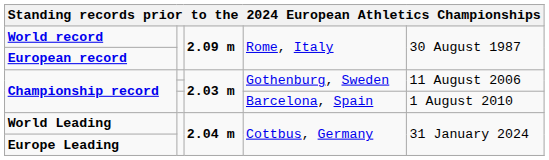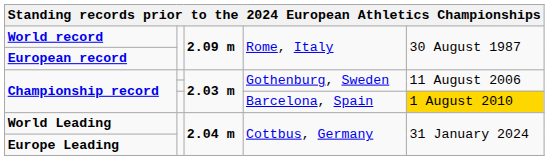(461, 102) no background -> (461, 102) gold background
